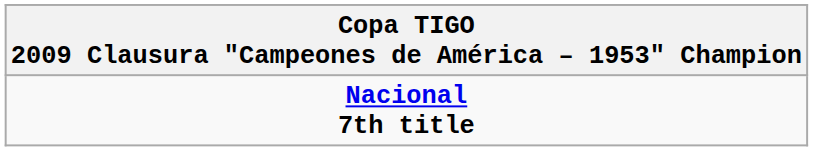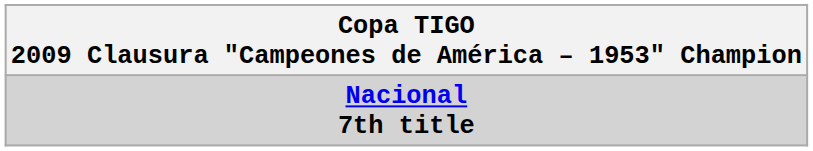(406, 111) no background -> (406, 111) lightgrey background
